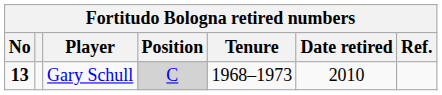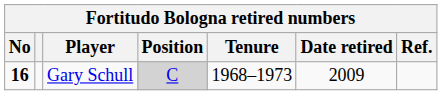(20, 75) 13 -> (20, 75) 16
(347, 75) 2010 -> (347, 75) 2009
